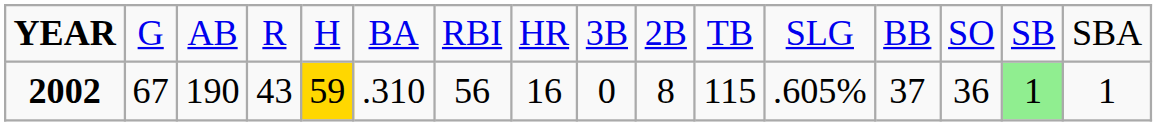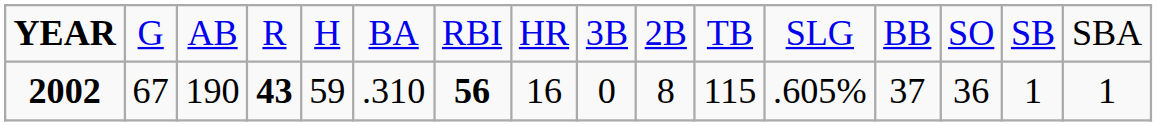(274, 90) normal -> (274, 90) bold
(327, 90) gold background -> (327, 90) no background
(472, 90) normal -> (472, 90) bold
(1033, 90) lightgreen background -> (1033, 90) no background
